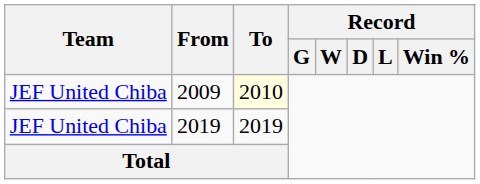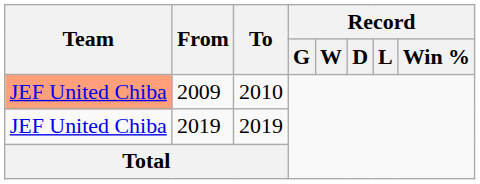(88, 91) no background -> (88, 91) lightsalmon background
(261, 91) lightyellow background -> (261, 91) no background
